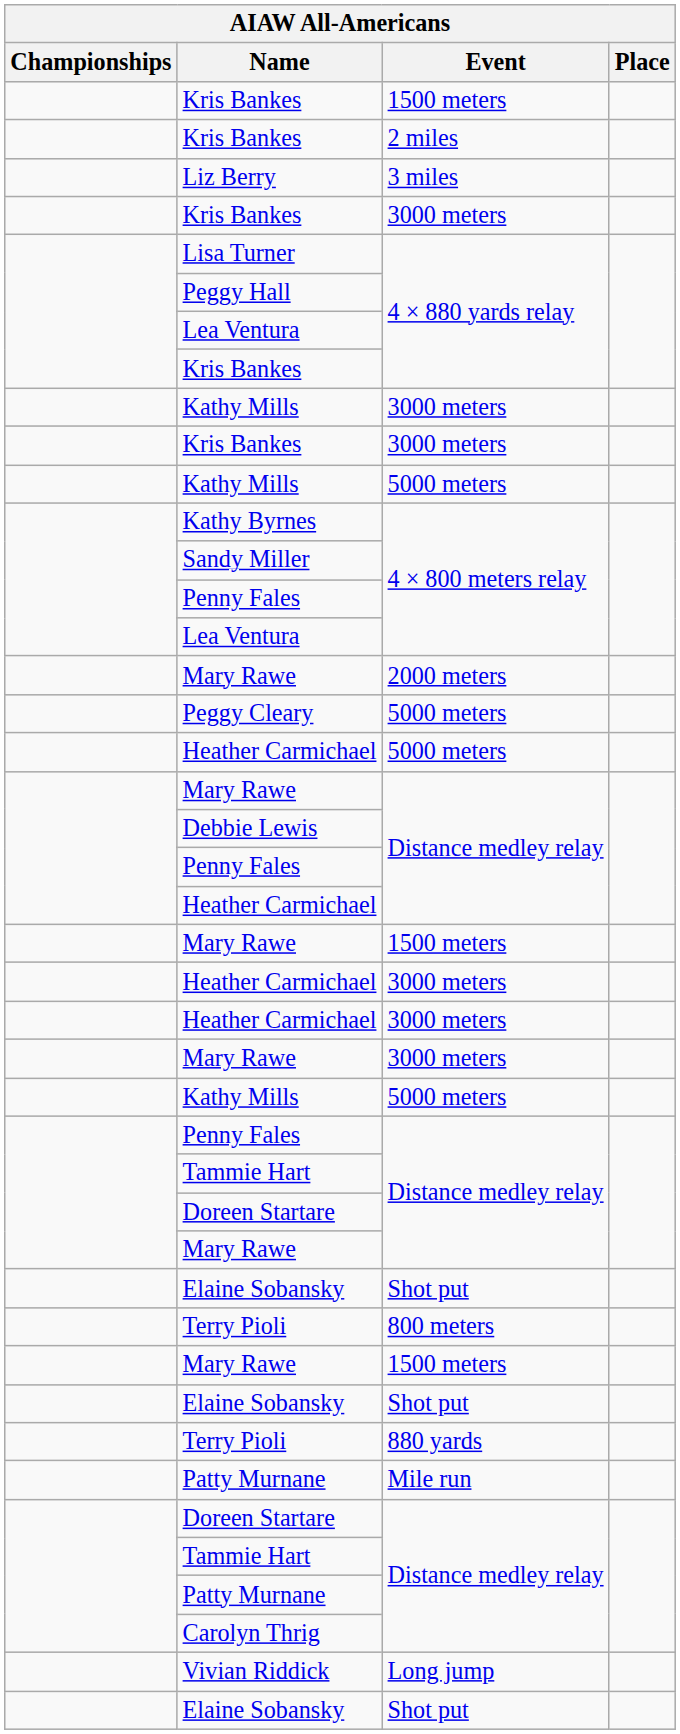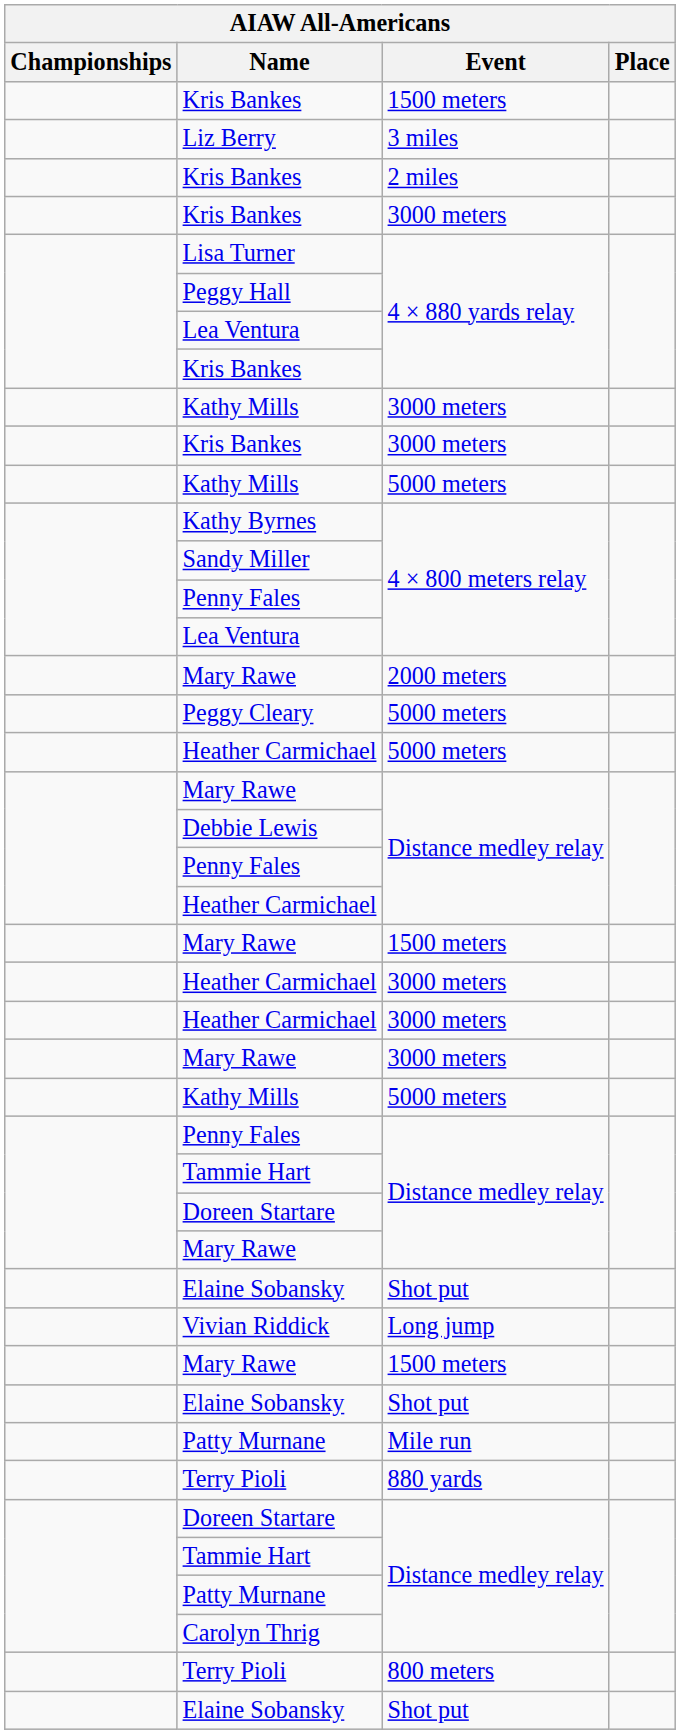rows swapped: (242, 138) <-> (229, 176)
rows swapped: (234, 1326) <-> (256, 1671)
rows swapped: (234, 1441) <-> (254, 1479)
